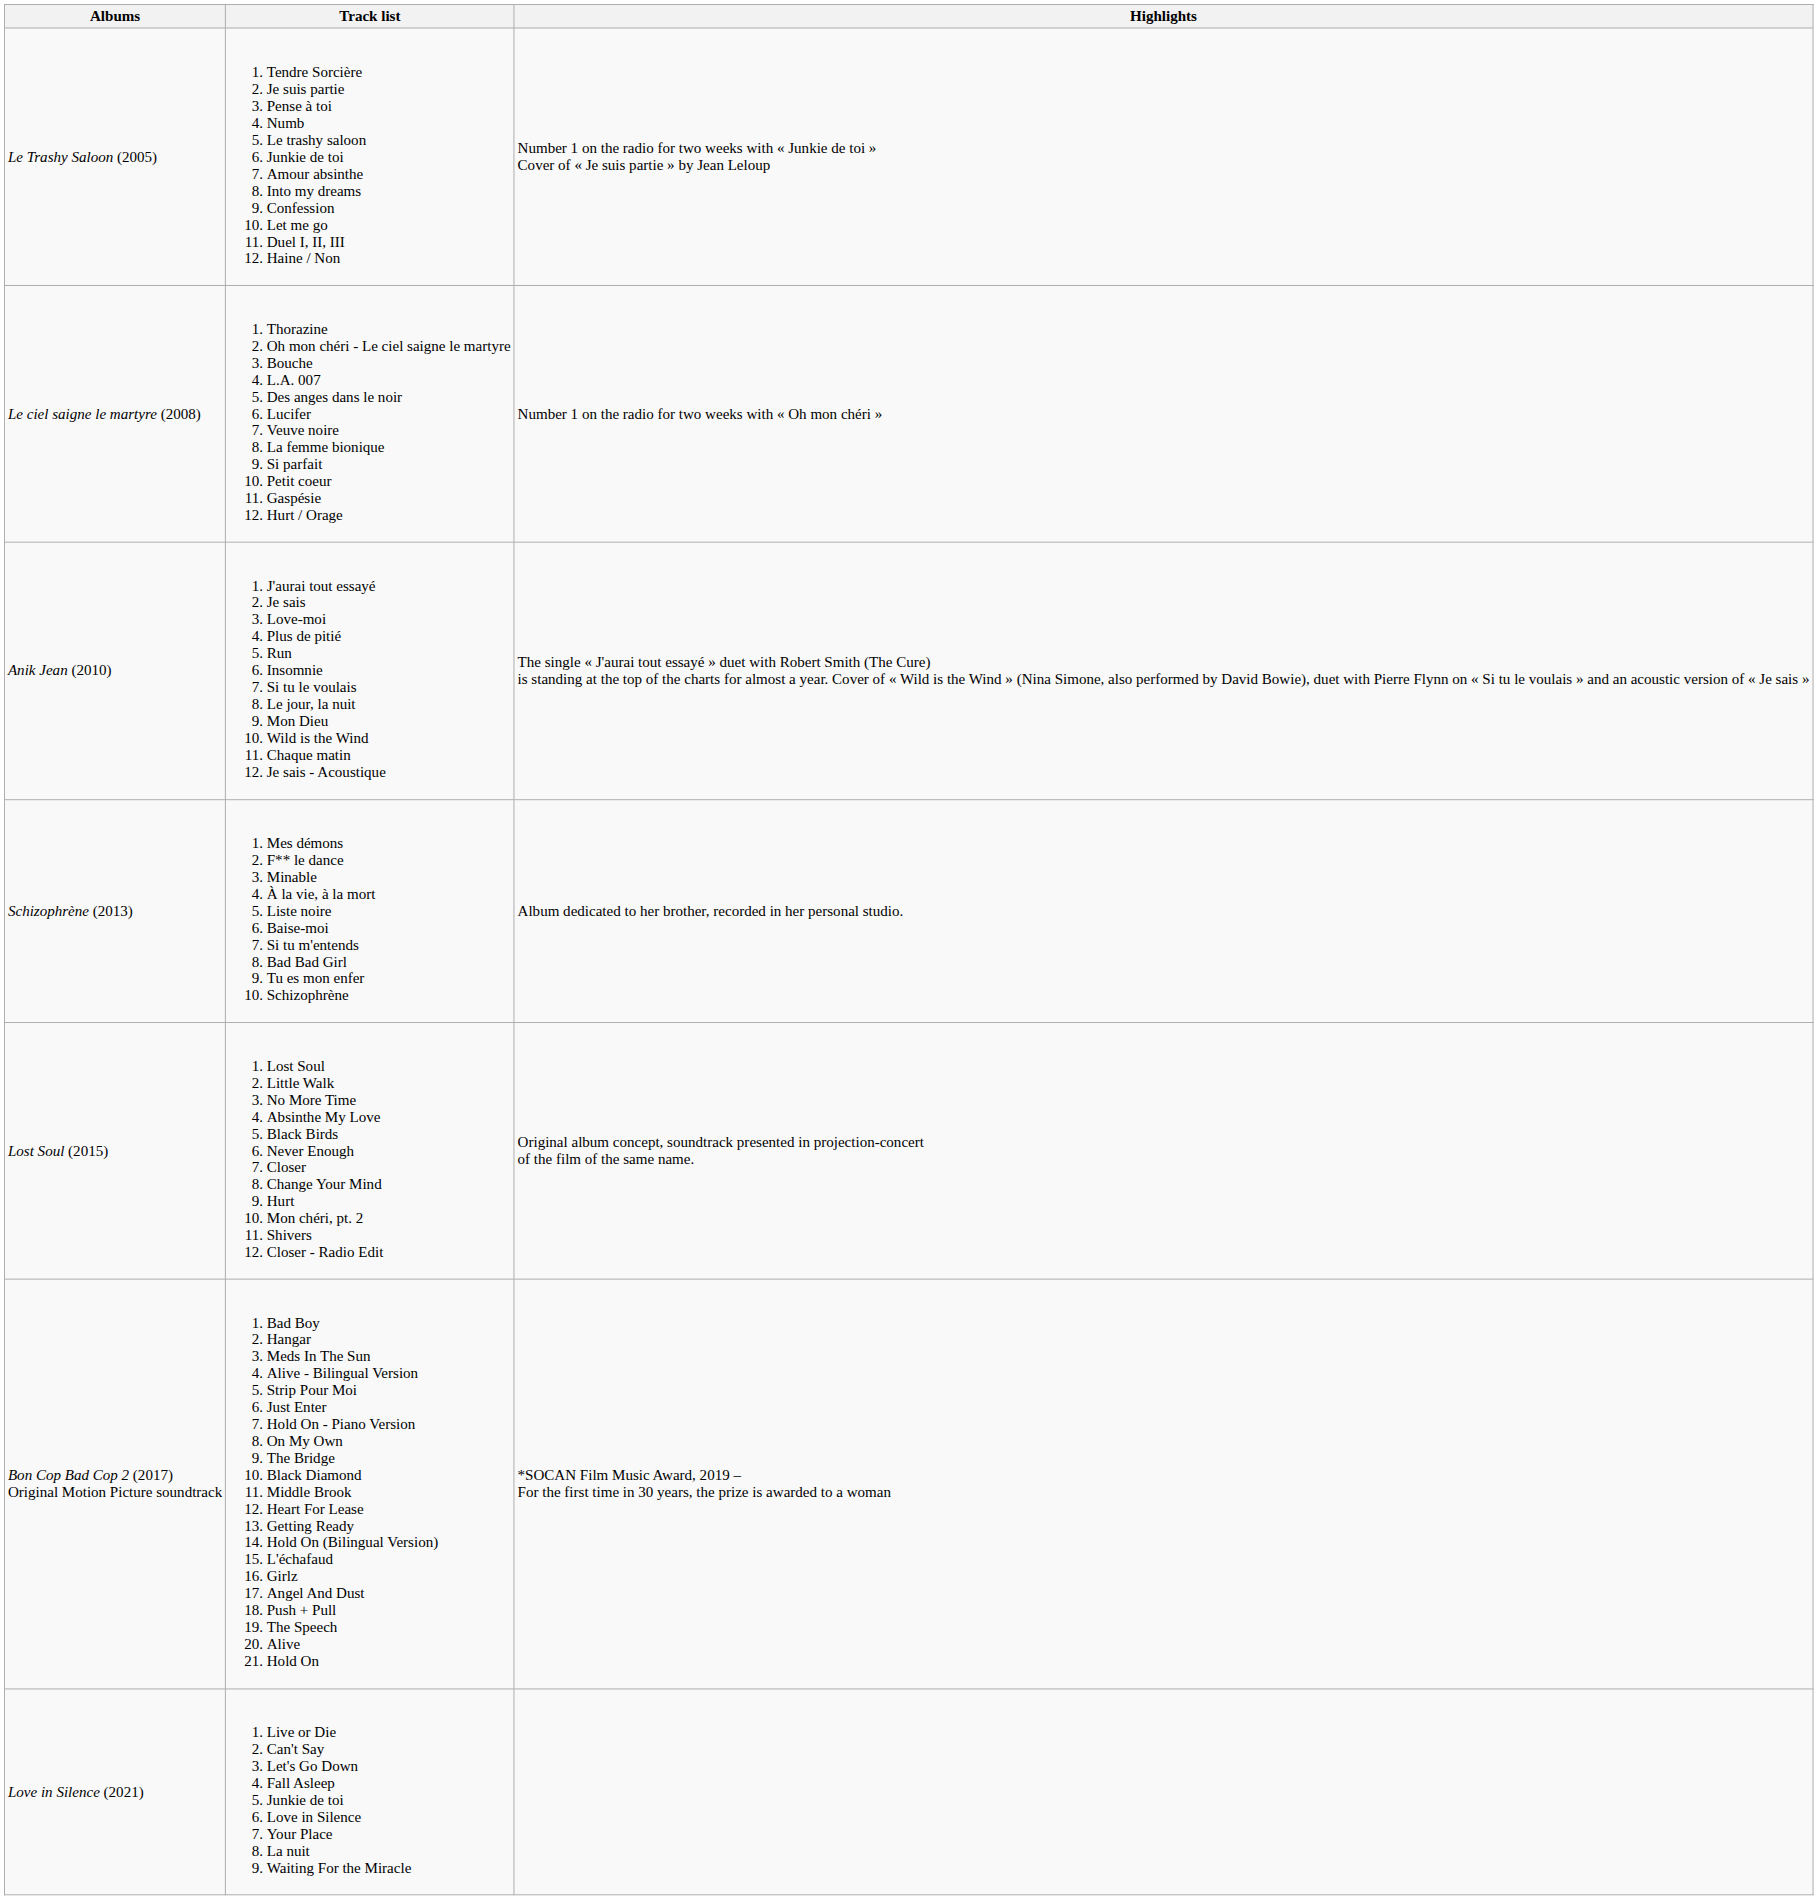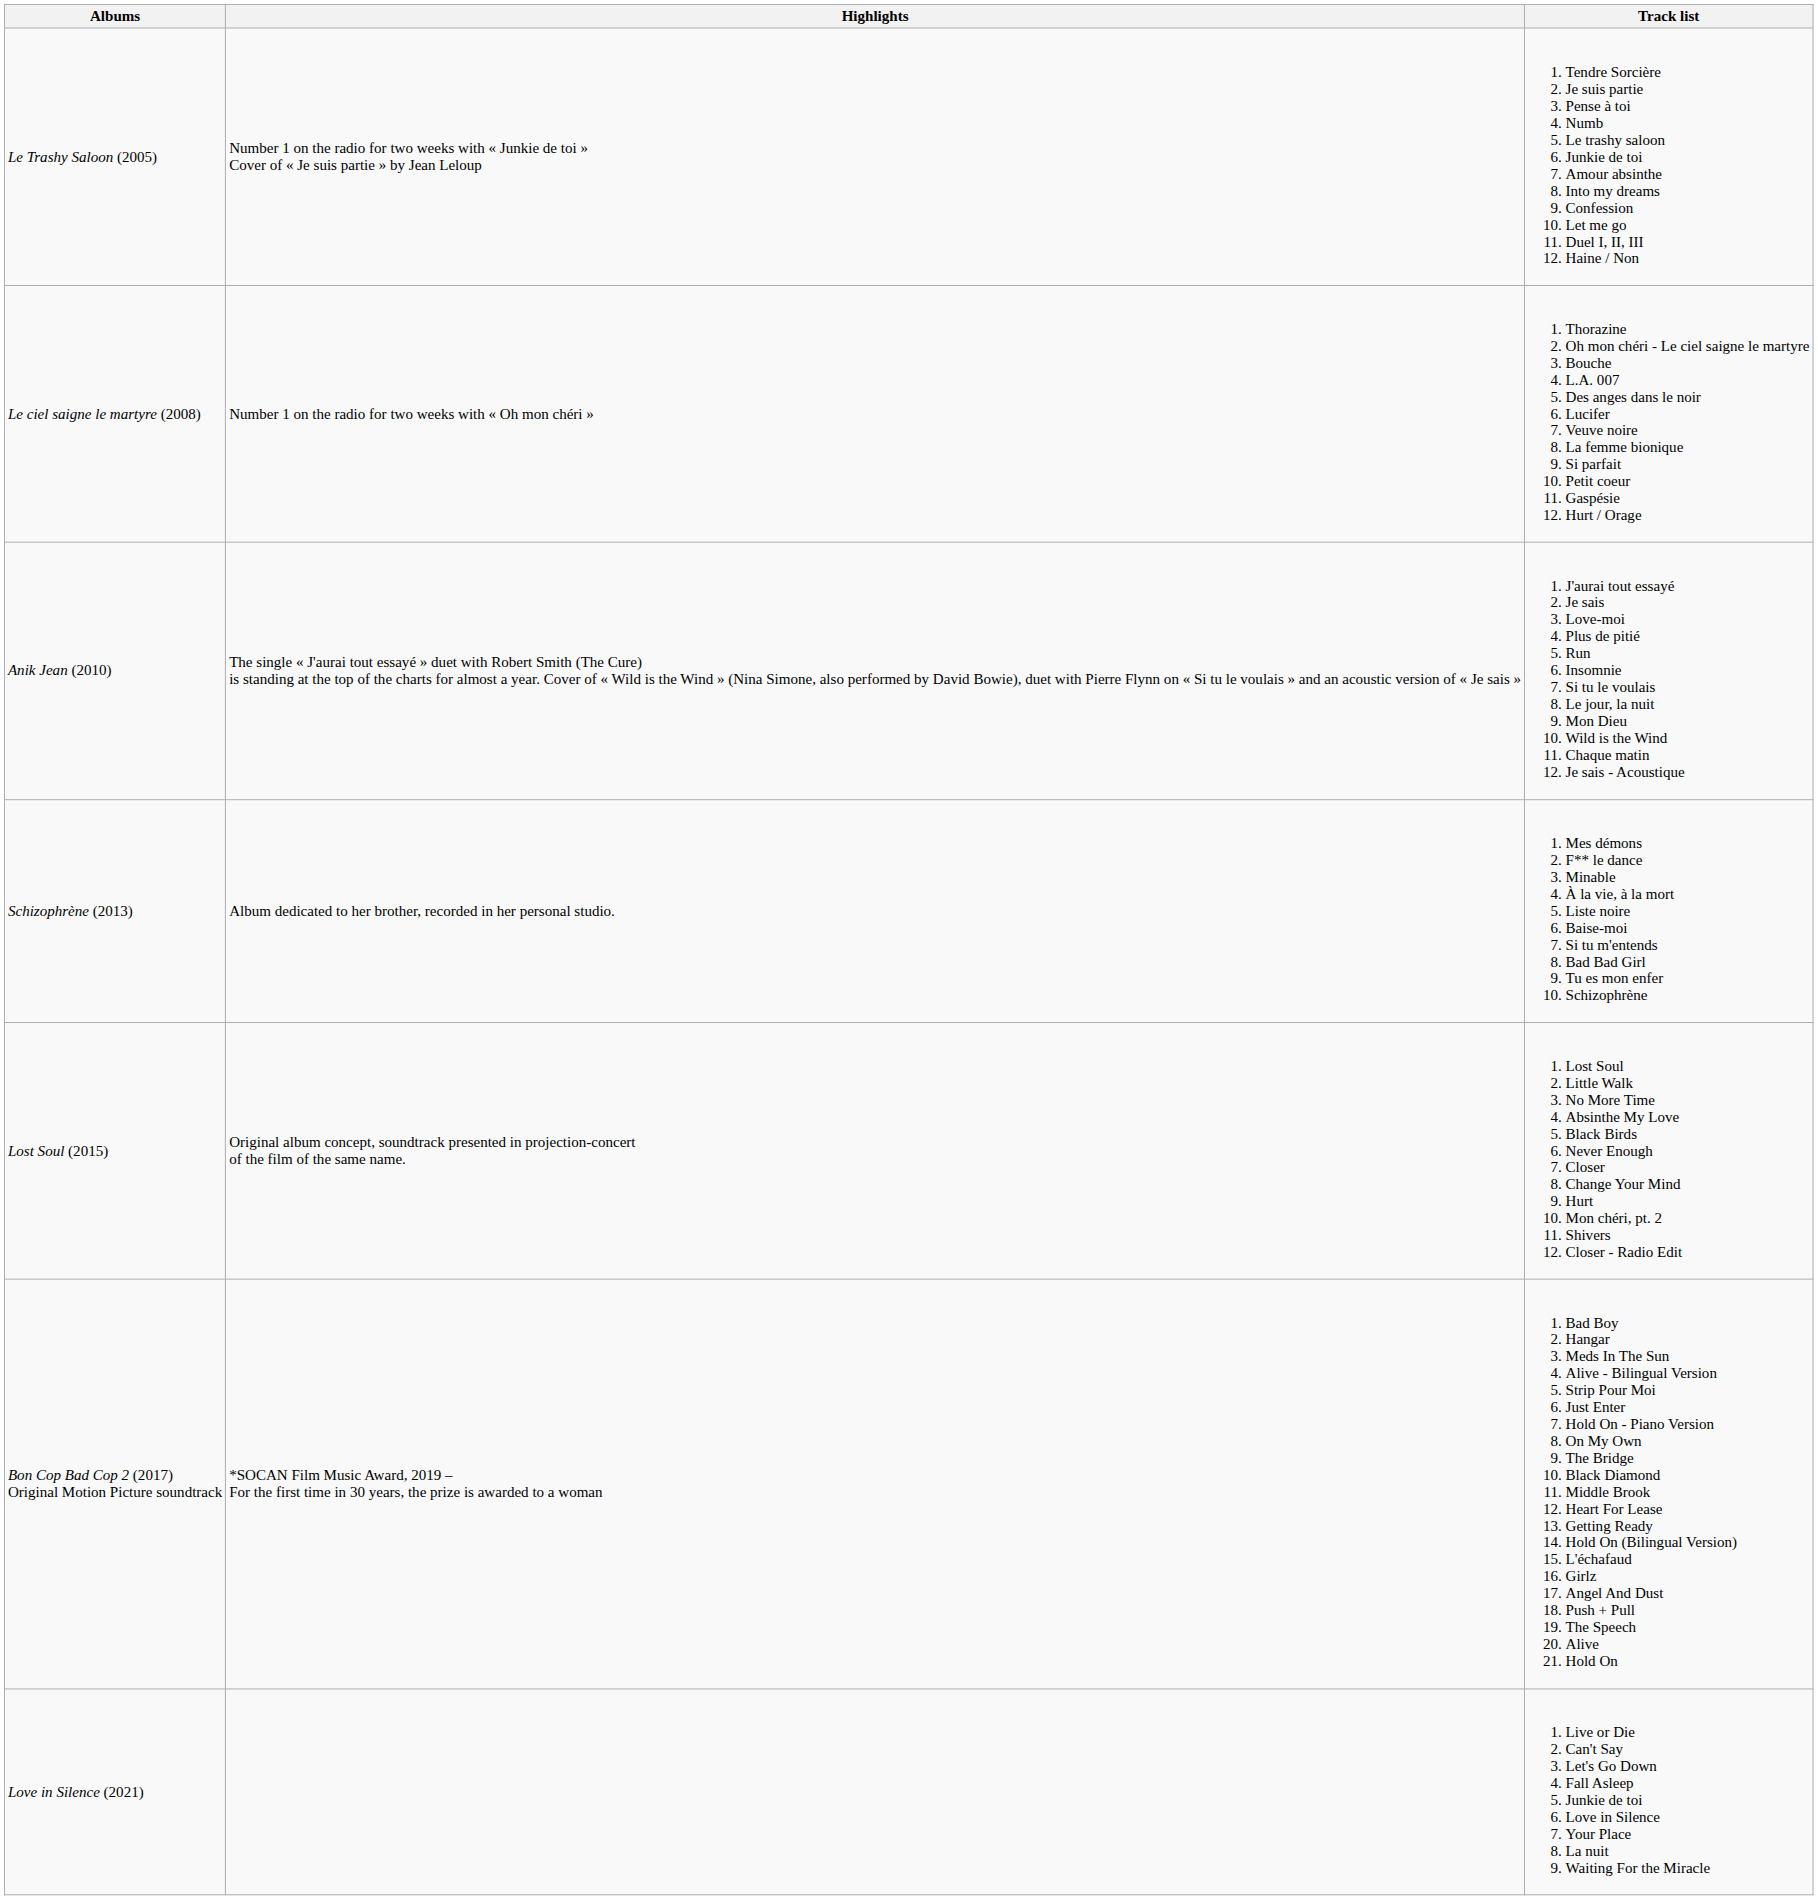columns swapped: (370, 16) <-> (1163, 16)
